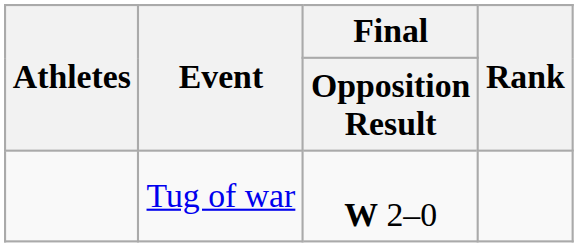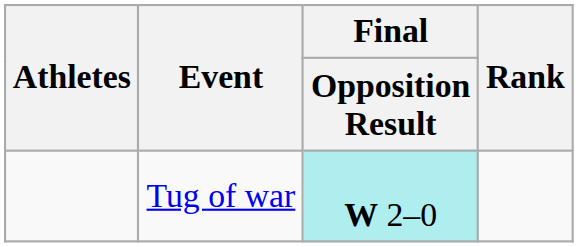(391, 214) no background -> (391, 214) paleturquoise background
